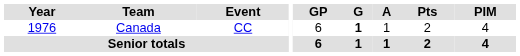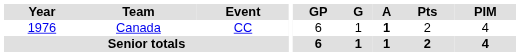(358, 28) bold -> (358, 28) normal
(387, 28) normal -> (387, 28) bold
